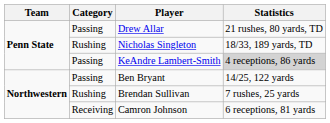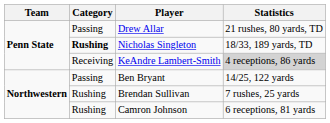(89, 45) normal -> (90, 45) bold
(87, 61) Passing -> (92, 61) Receiving
(92, 110) Receiving -> (89, 110) Rushing
